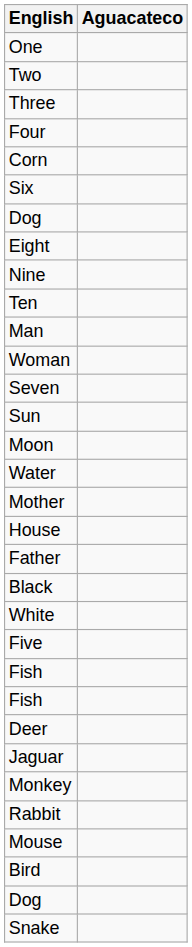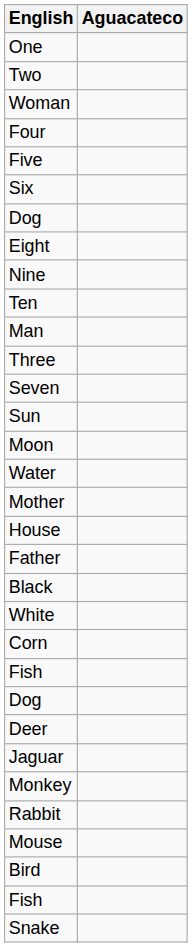(32, 103) Three -> (39, 103) Woman
(28, 160) Corn -> (26, 160) Five
(39, 359) Woman -> (32, 359) Three
(26, 643) Five -> (28, 643) Corn
(26, 700) Fish -> (25, 700) Dog
(25, 899) Dog -> (26, 899) Fish
